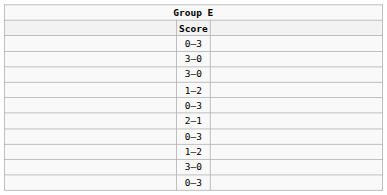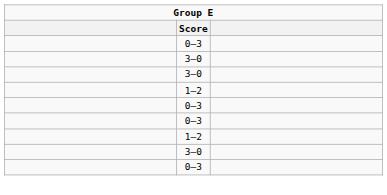- row: (91, 121)
